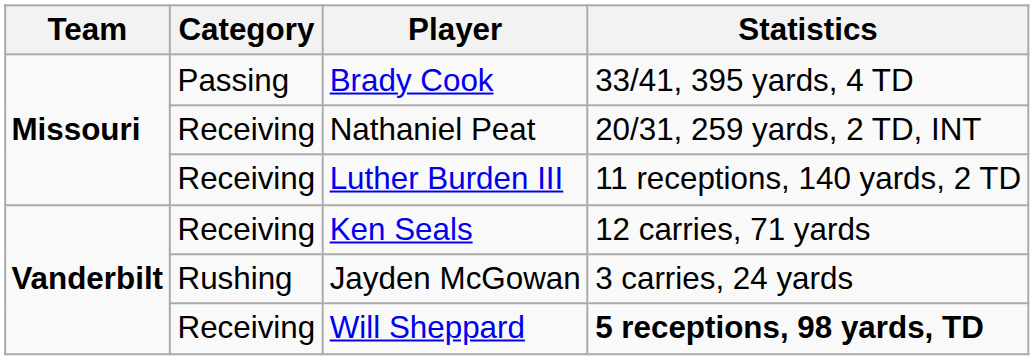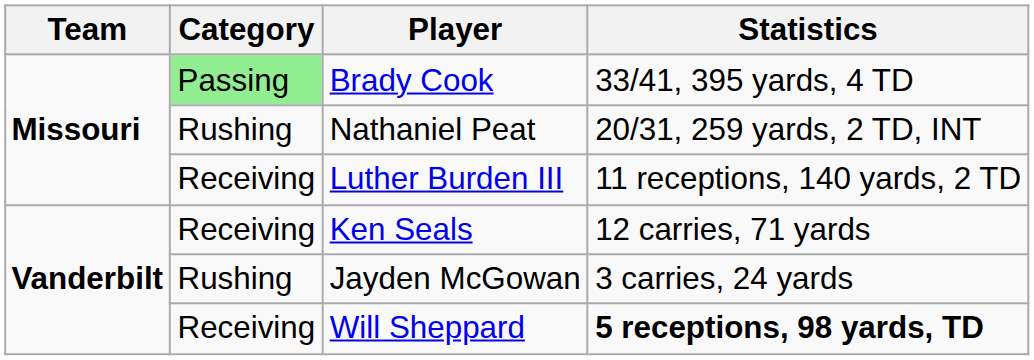(233, 79) no background -> (233, 79) lightgreen background
(246, 129) Receiving -> (235, 129) Rushing
